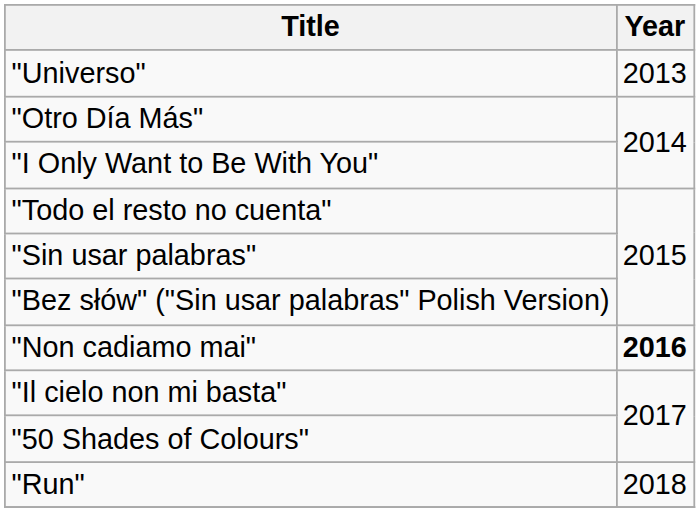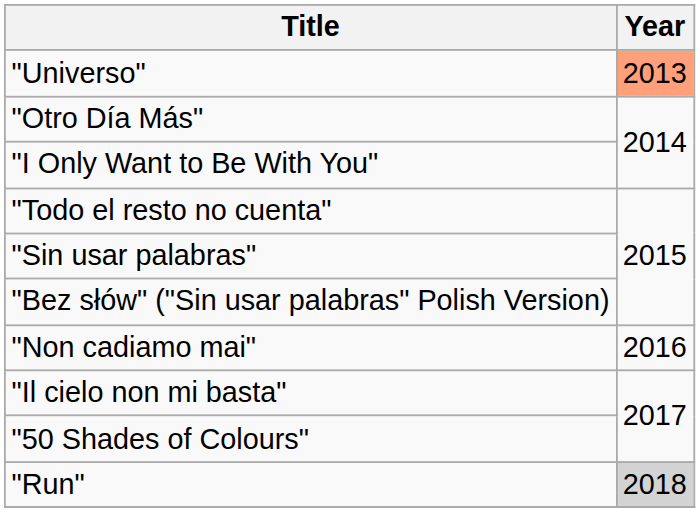(655, 73) no background -> (655, 73) lightsalmon background
(655, 347) bold -> (655, 347) normal
(655, 484) no background -> (655, 484) lightgrey background
